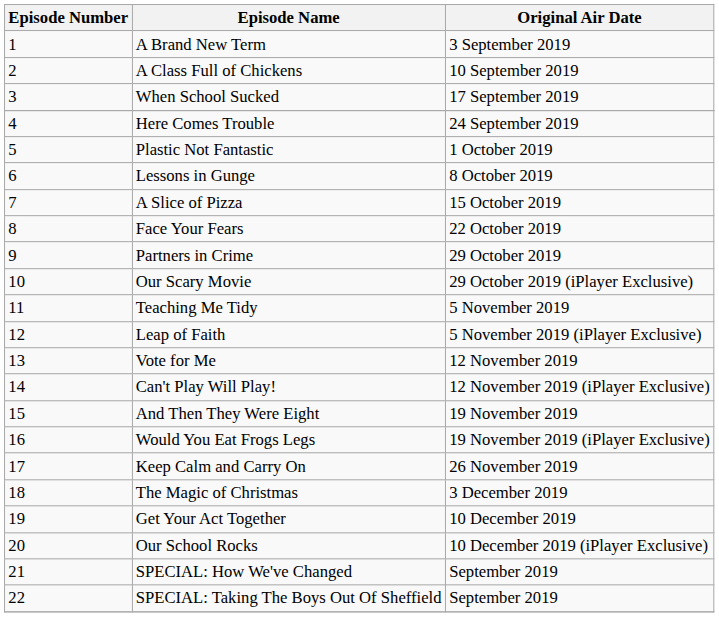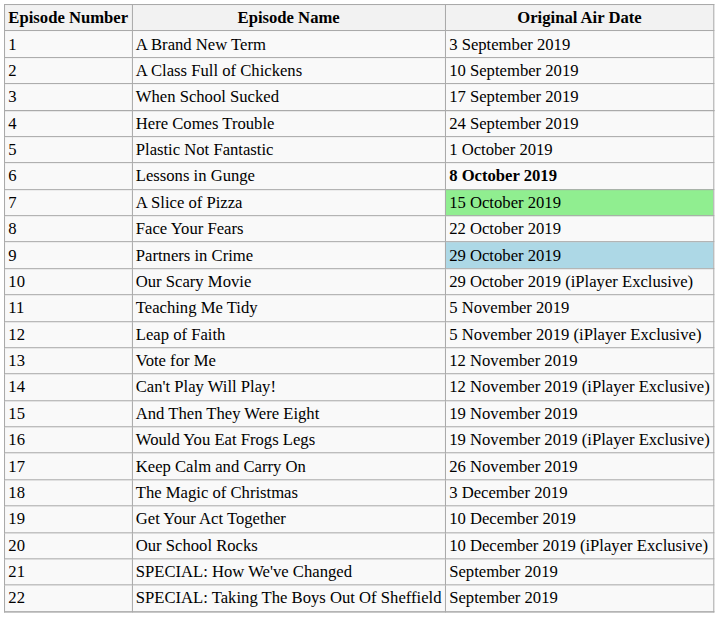(501, 176) normal -> (503, 176) bold
(505, 202) no background -> (505, 202) lightgreen background
(505, 255) no background -> (505, 255) lightblue background
